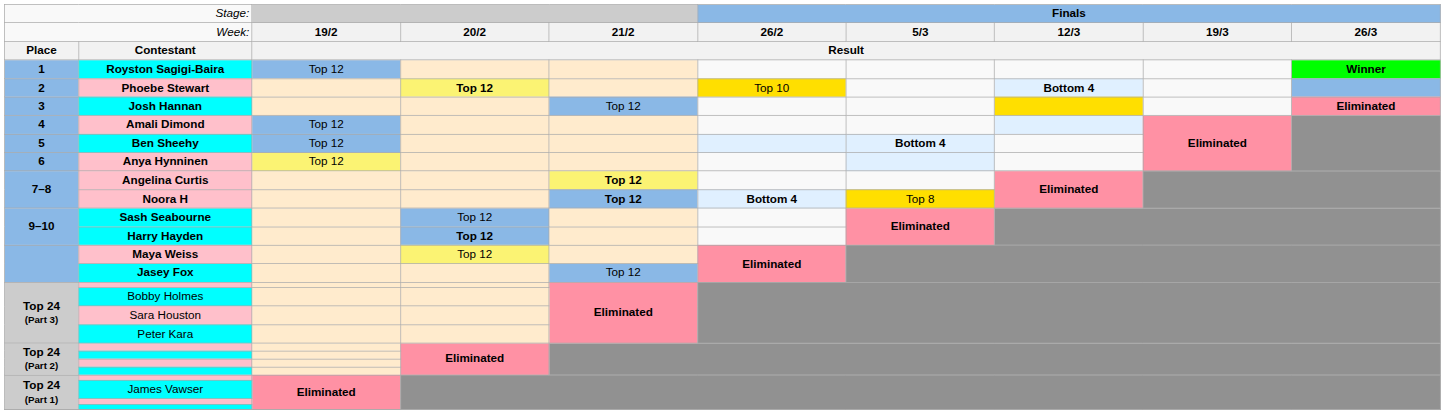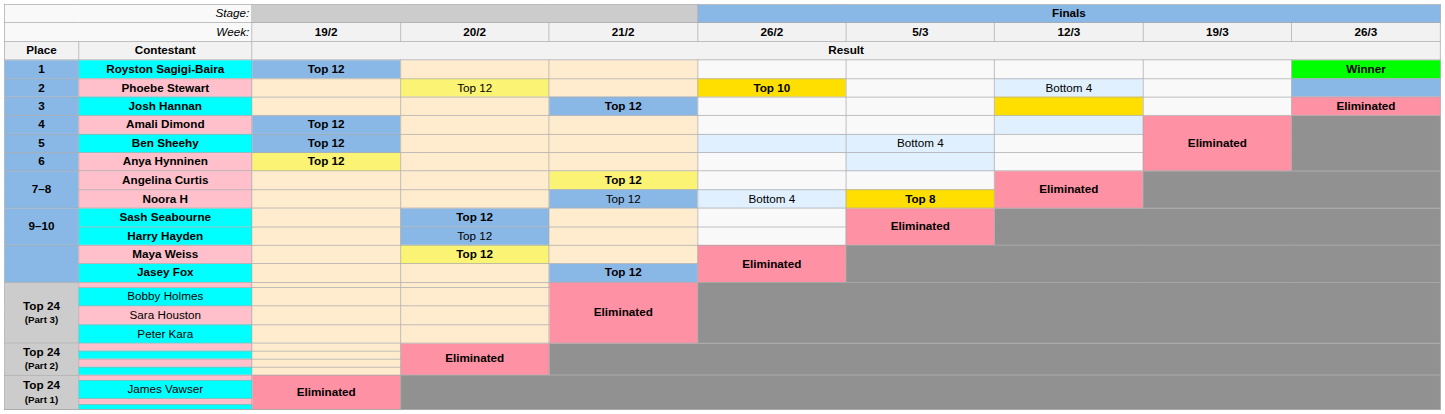(326, 69) normal -> (326, 69) bold
(475, 87) bold -> (475, 87) normal
(772, 87) normal -> (772, 87) bold
(1069, 87) bold -> (1069, 87) normal
(623, 106) normal -> (623, 106) bold
(326, 124) normal -> (326, 124) bold
(326, 143) normal -> (326, 143) bold
(920, 143) bold -> (920, 143) normal
(326, 161) normal -> (326, 161) bold
(623, 198) bold -> (623, 198) normal
(772, 198) bold -> (772, 198) normal
(920, 198) normal -> (920, 198) bold
(475, 217) normal -> (475, 217) bold
(475, 236) bold -> (475, 236) normal
(475, 254) normal -> (475, 254) bold
(623, 273) normal -> (623, 273) bold
